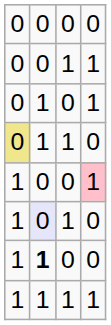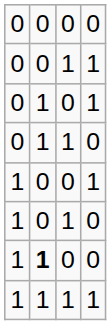(17, 142) khaki background -> (17, 142) no background
(93, 181) pink background -> (93, 181) no background
(43, 220) lavender background -> (43, 220) no background
